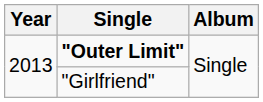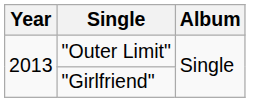(123, 50) bold -> (116, 50) normal
